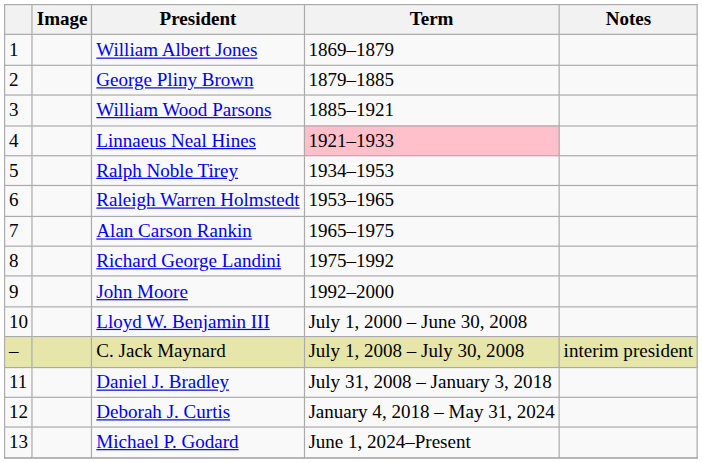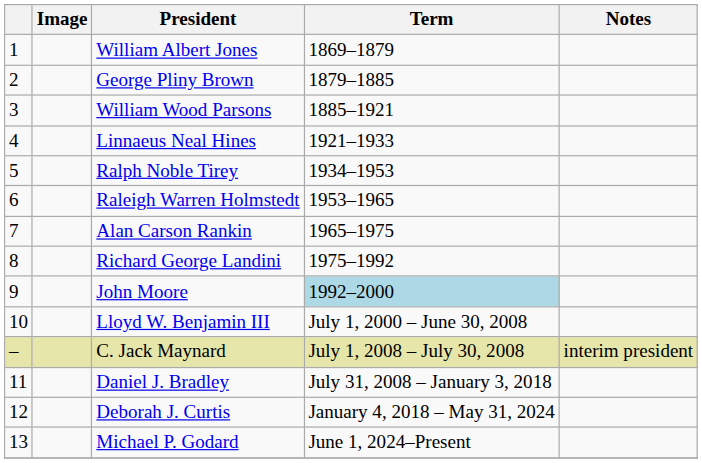(351, 140) pink background -> (351, 140) no background
(351, 291) no background -> (351, 291) lightblue background
